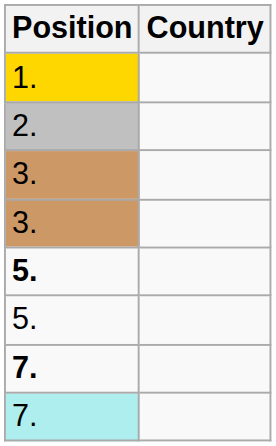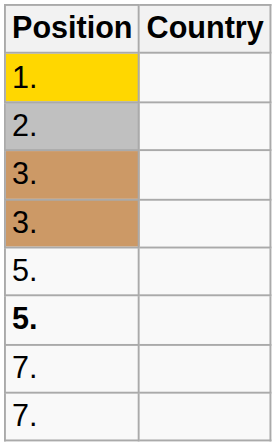(25, 271) bold -> (25, 271) normal
(25, 319) normal -> (25, 319) bold
(25, 367) bold -> (25, 367) normal
(25, 416) paleturquoise background -> (25, 416) no background
